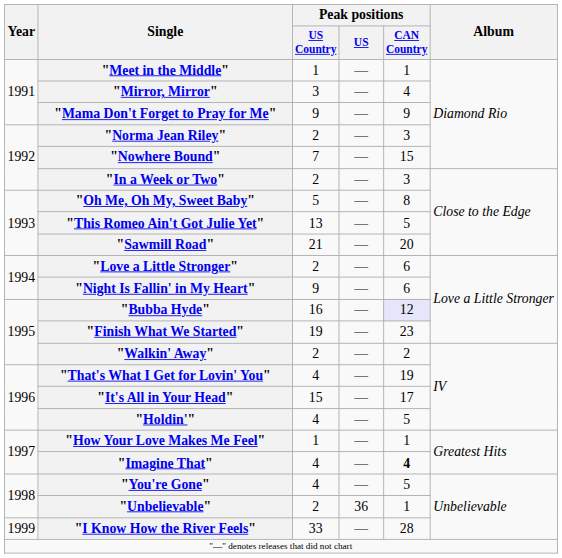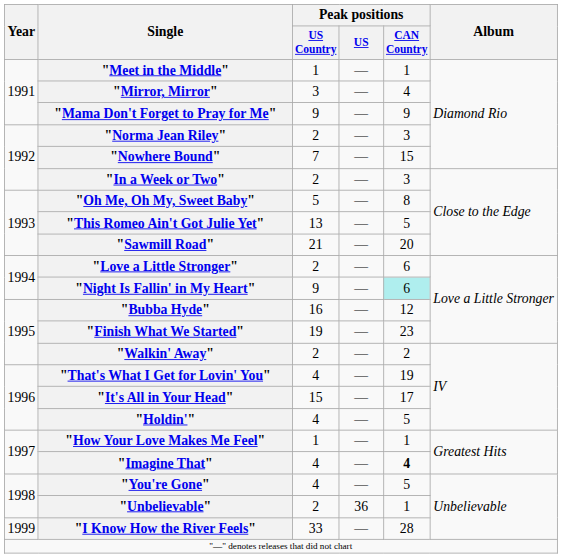(407, 288) no background -> (407, 288) paleturquoise background
(407, 310) lavender background -> (407, 310) no background
